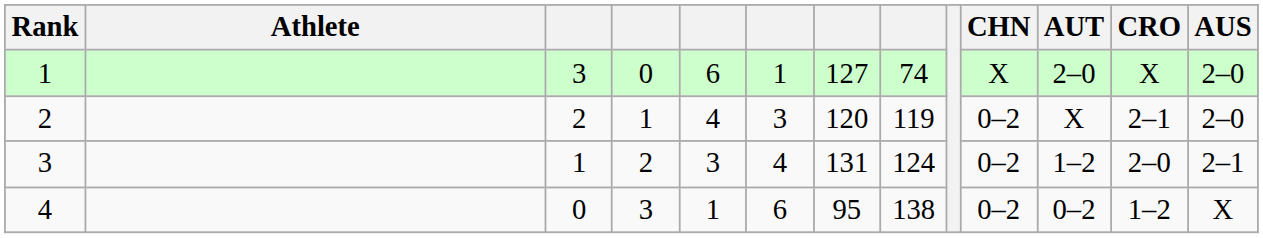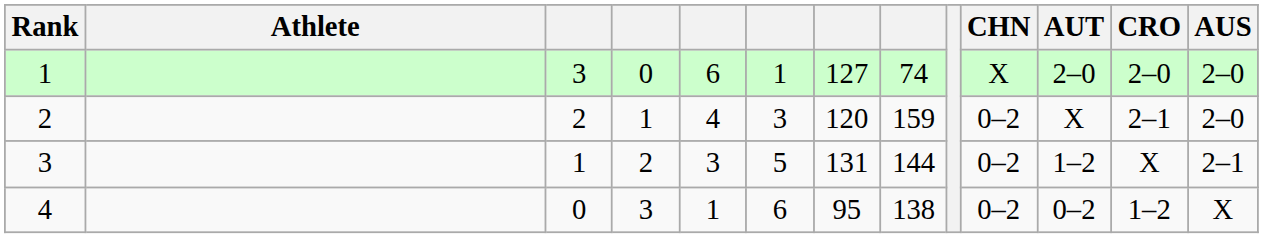(1149, 72) X -> (1149, 72) 2–0
(914, 118) 119 -> (914, 118) 159
(780, 163) 4 -> (780, 163) 5
(914, 163) 124 -> (914, 163) 144
(1149, 163) 2–0 -> (1149, 163) X
